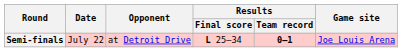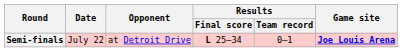(285, 40) bold -> (285, 40) normal
(356, 40) normal -> (356, 40) bold
